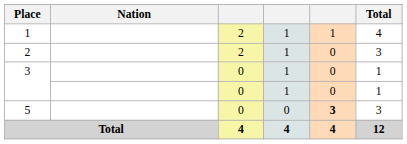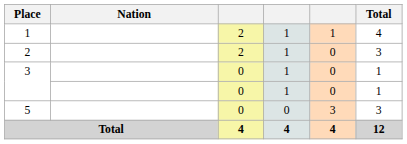(333, 110) bold -> (333, 110) normal
